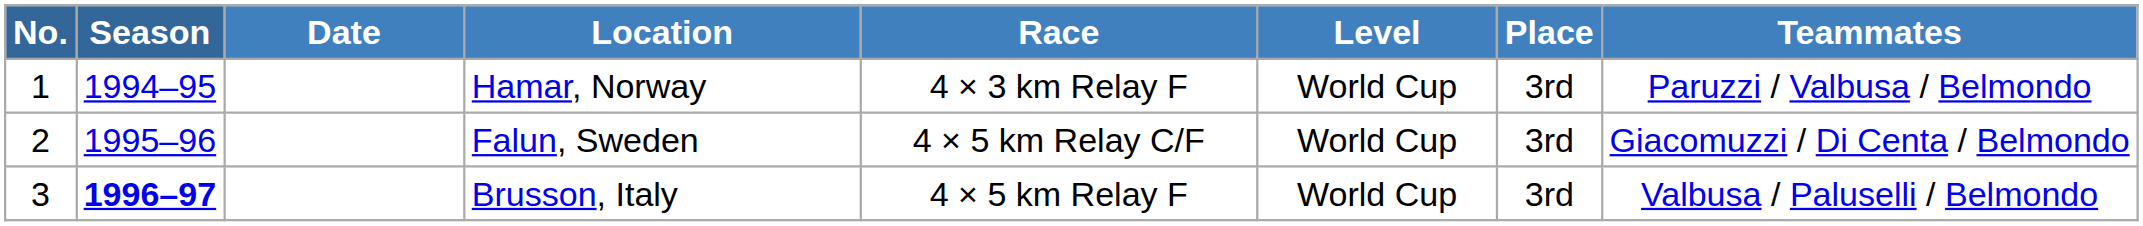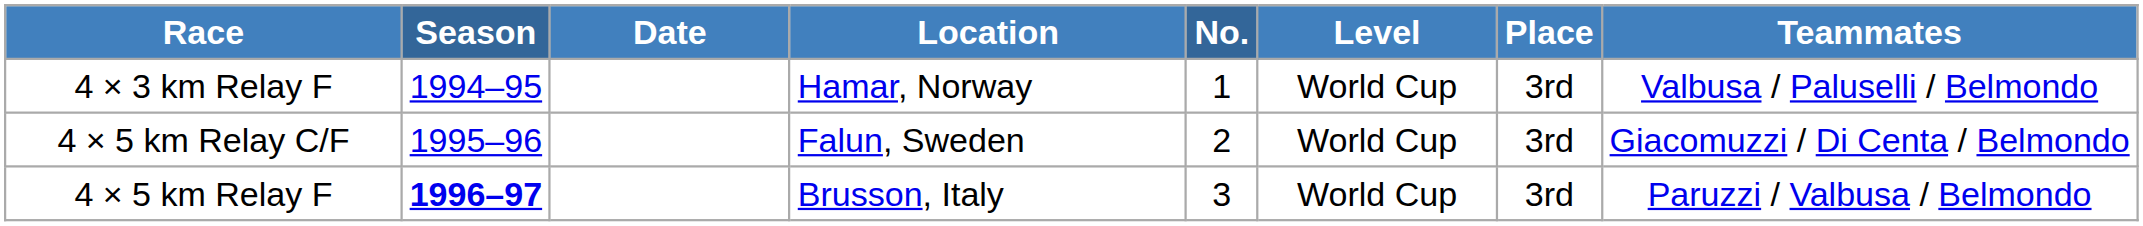columns swapped: (40, 32) <-> (1059, 32)
(1870, 86) Paruzzi / Valbusa / Belmondo -> (1870, 86) Valbusa / Paluselli / Belmondo
(1870, 194) Valbusa / Paluselli / Belmondo -> (1870, 194) Paruzzi / Valbusa / Belmondo
